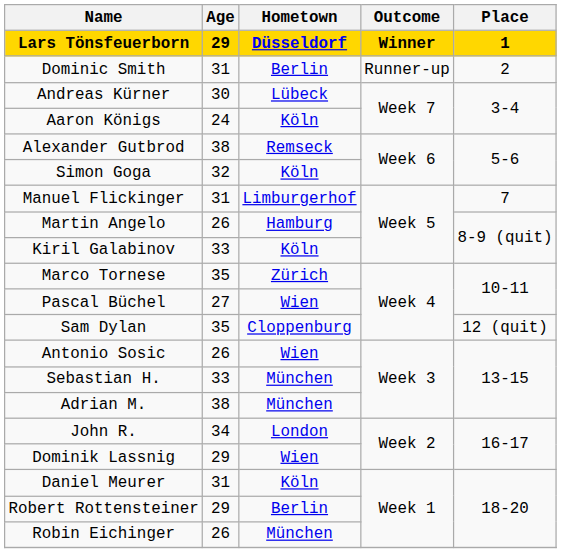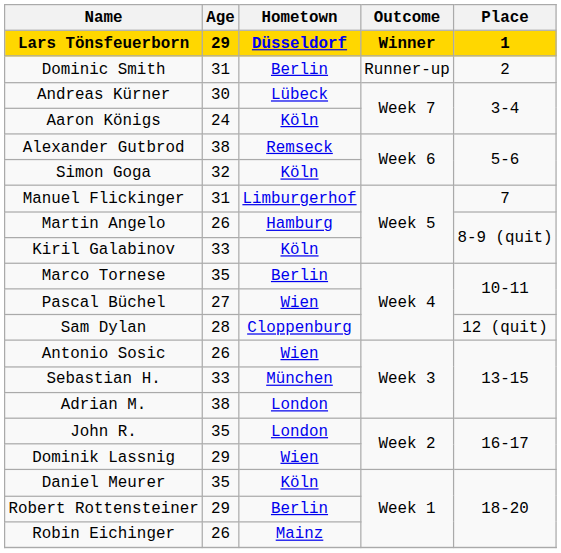(300, 276) Zürich -> (300, 276) Berlin
(221, 328) 35 -> (221, 328) 28
(299, 405) München -> (300, 405) London
(221, 431) 34 -> (221, 431) 35
(221, 483) 31 -> (221, 483) 35
(299, 535) München -> (299, 535) Mainz
